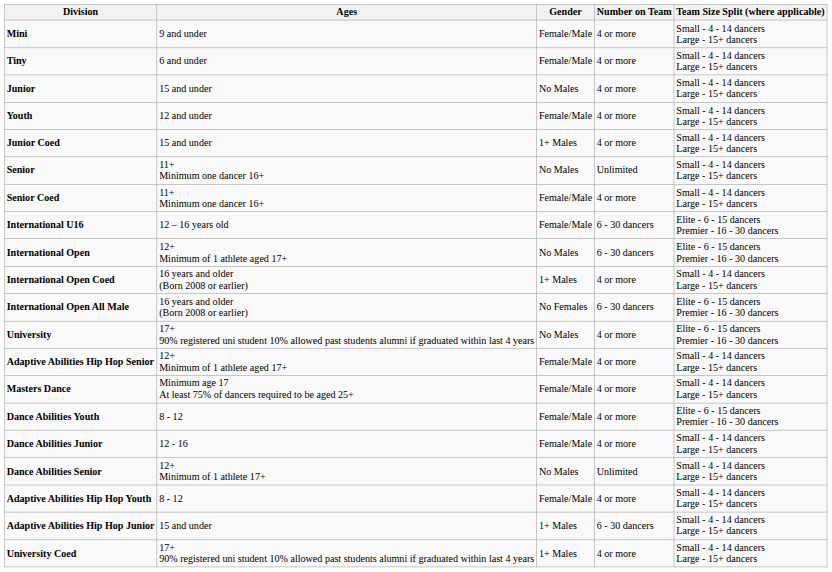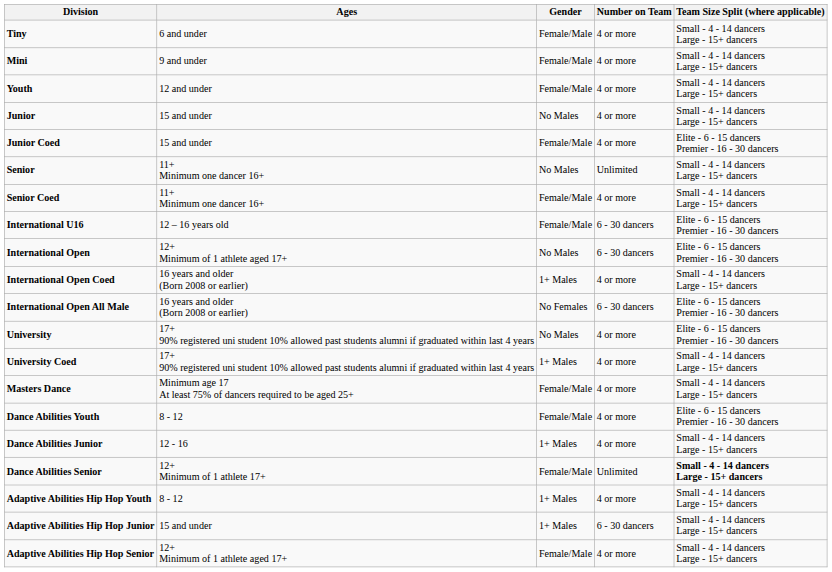rows swapped: (17, 61) <-> (17, 34)
rows swapped: (20, 116) <-> (21, 88)
(558, 143) 1+ Males -> (566, 143) Female/Male
(721, 143) Small - 4 - 14 dancers Large - 15+ dancers -> (727, 143) Elite - 6 - 15 dancers Premier - 16 - 30 dancers
rows swapped: (41, 553) <-> (80, 362)
(566, 444) Female/Male -> (558, 444) 1+ Males
(559, 471) No Males -> (566, 471) Female/Male
(721, 471) normal -> (723, 471) bold
(566, 498) Female/Male -> (558, 498) 1+ Males
